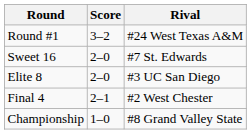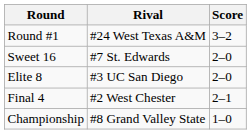columns swapped: (185, 14) <-> (106, 14)
